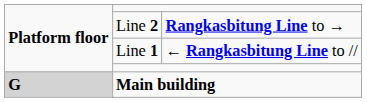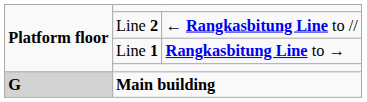(255, 24) Rangkasbitung Line to → -> (262, 24) ← Rangkasbitung Line to //
(262, 50) ← Rangkasbitung Line to // -> (255, 50) Rangkasbitung Line to →
